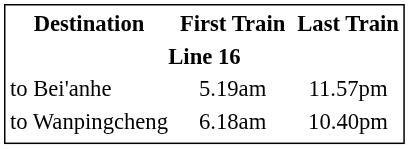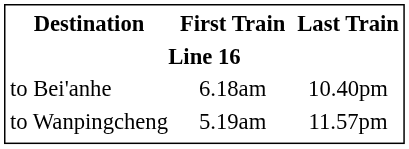(233, 88) 5.19am -> (233, 88) 6.18am
(348, 88) 11.57pm -> (348, 88) 10.40pm
(233, 121) 6.18am -> (233, 121) 5.19am
(348, 121) 10.40pm -> (348, 121) 11.57pm
